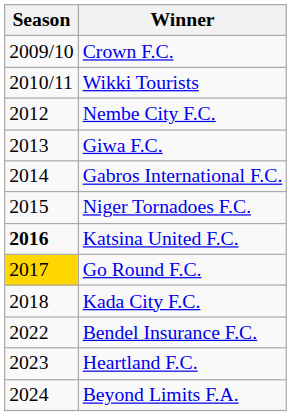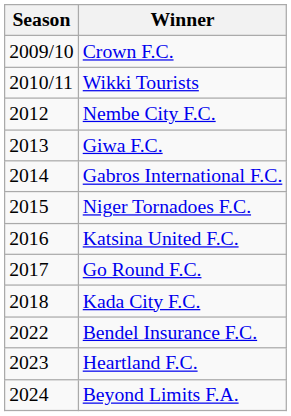(29, 238) bold -> (29, 238) normal
(29, 269) gold background -> (29, 269) no background
